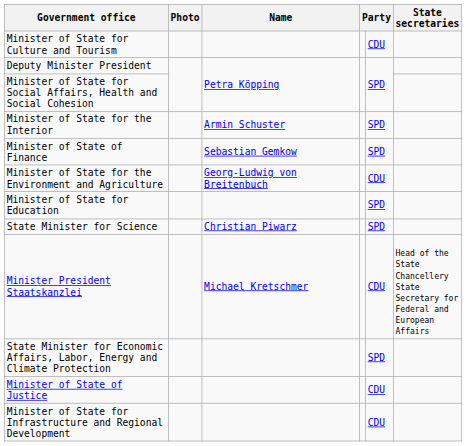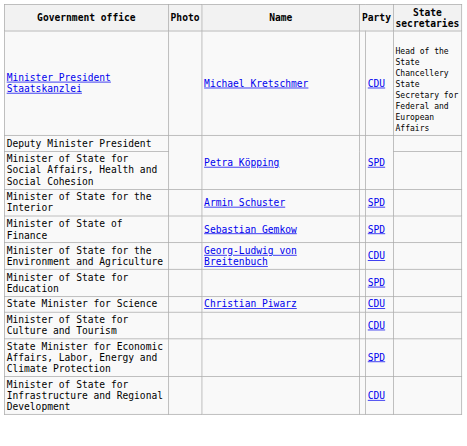rows swapped: (59, 287) <-> (67, 45)
(376, 226) SPD -> (376, 304) CDU
- row: (65, 390)
